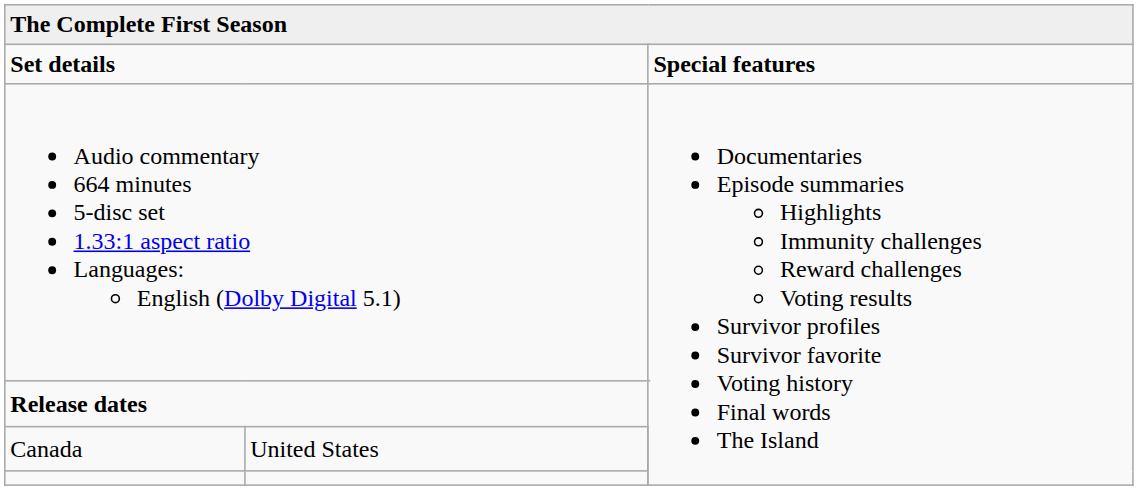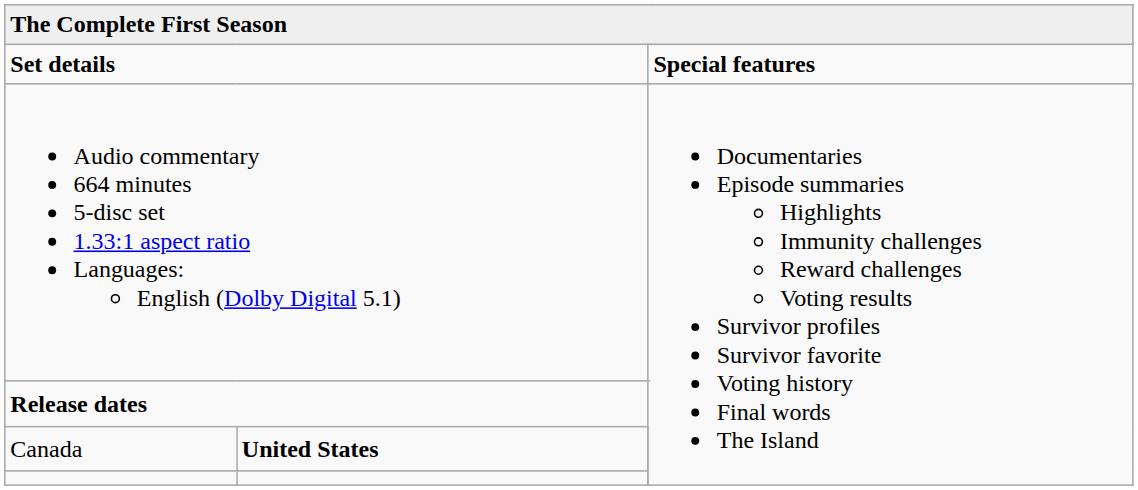(314, 448) normal -> (310, 448) bold
